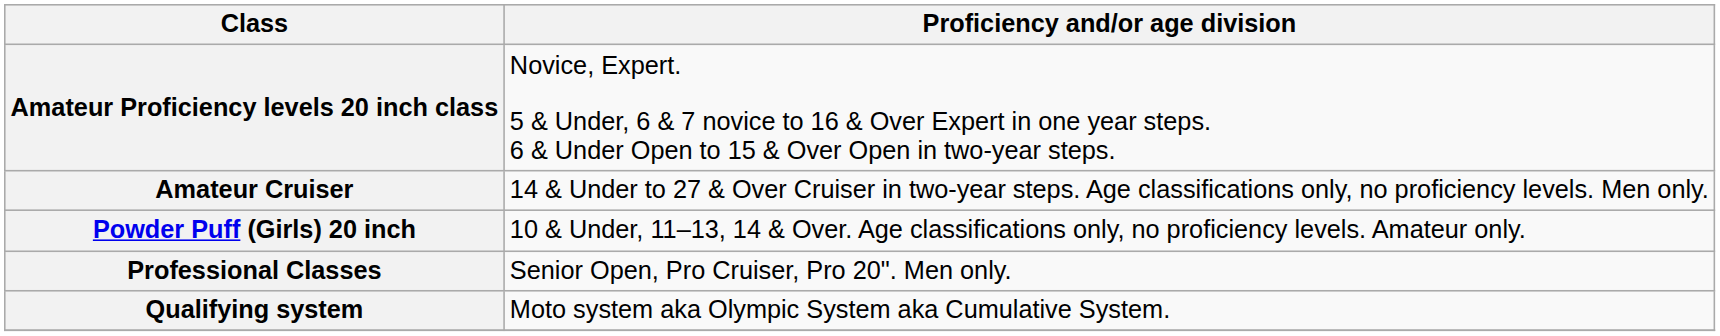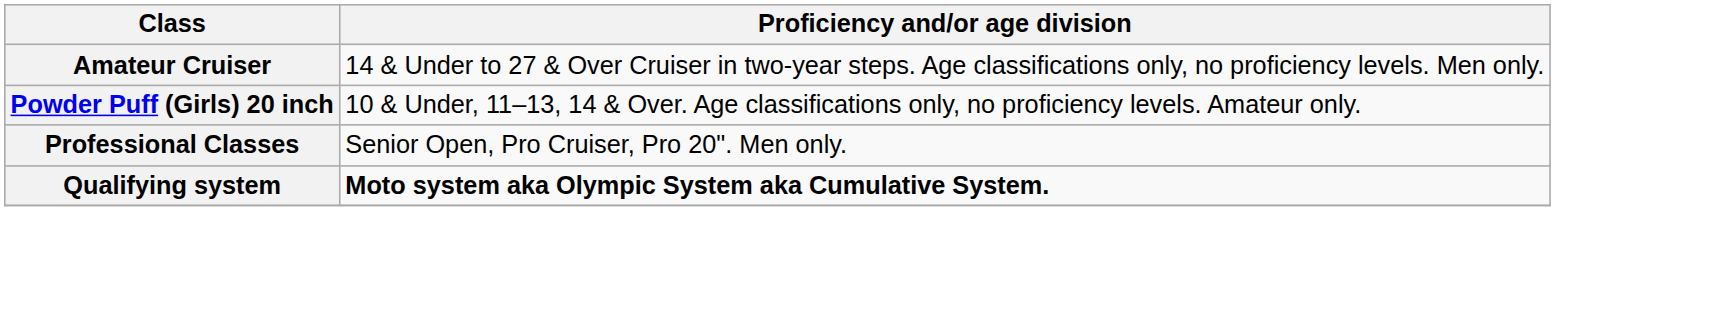- row: (254, 107)
(840, 310) normal -> (697, 184) bold
